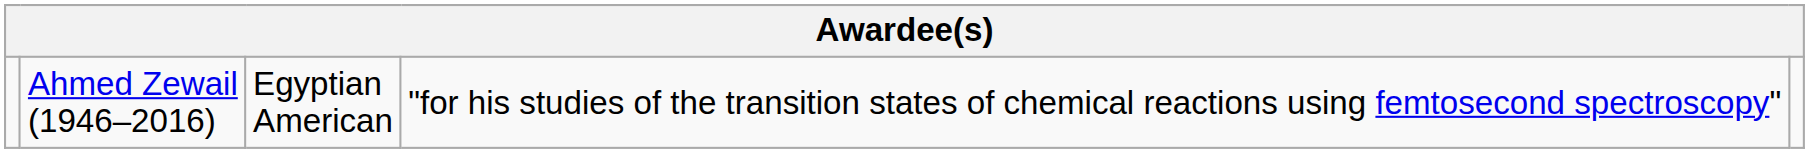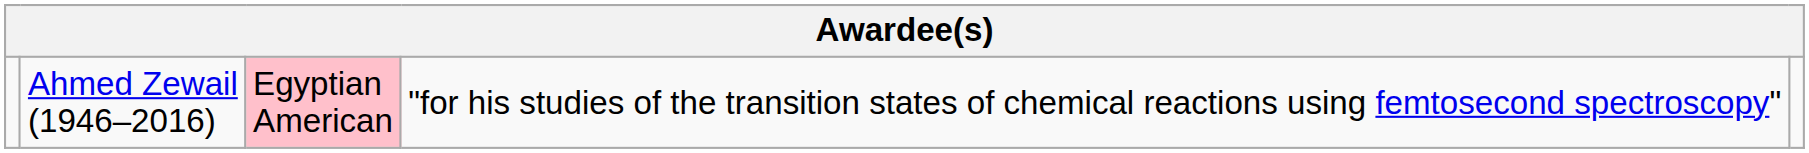(323, 101) no background -> (323, 101) pink background
